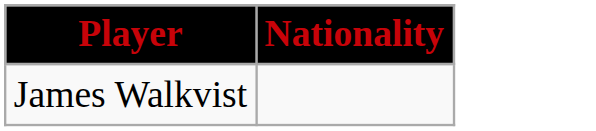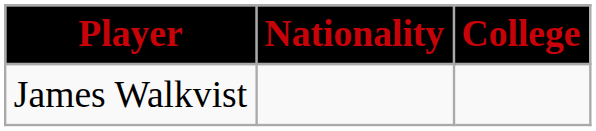+ column: (521, 34)
